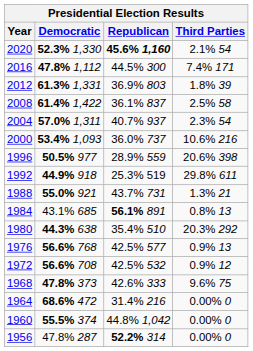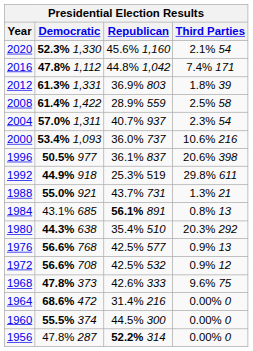(138, 49) bold -> (138, 49) normal
(138, 67) 44.5% 300 -> (138, 67) 44.8% 1,042
(138, 103) 36.1% 837 -> (138, 103) 28.9% 559
(138, 157) 28.9% 559 -> (138, 157) 36.1% 837
(138, 319) 44.8% 1,042 -> (138, 319) 44.5% 300
